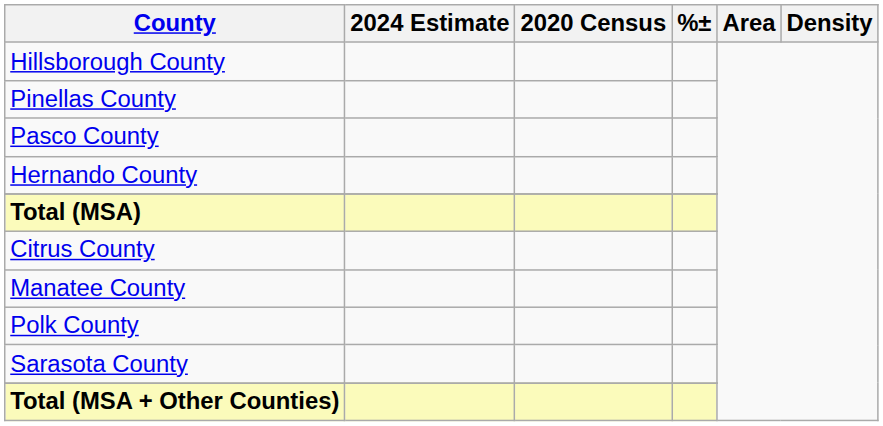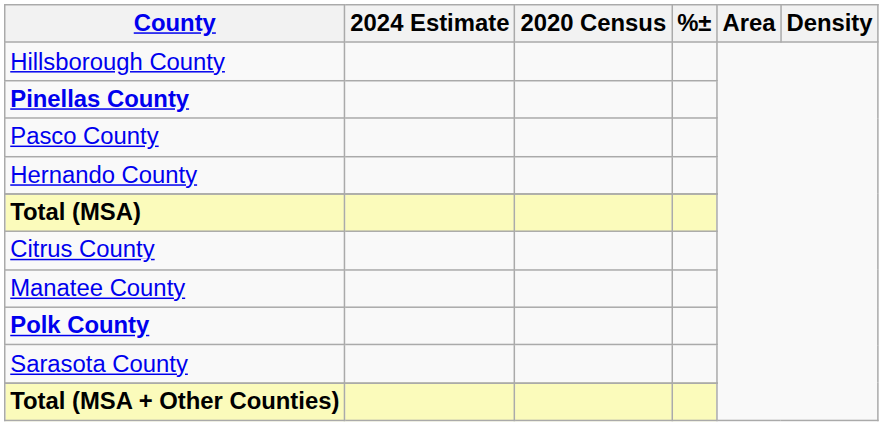(93, 99) normal -> (100, 99) bold
(75, 325) normal -> (80, 325) bold
